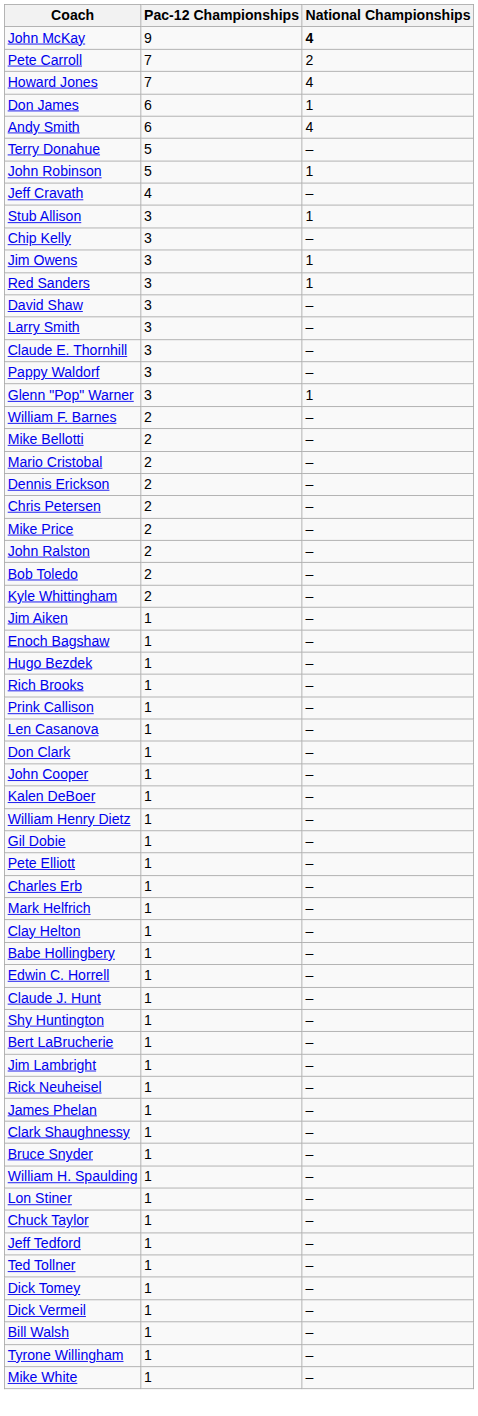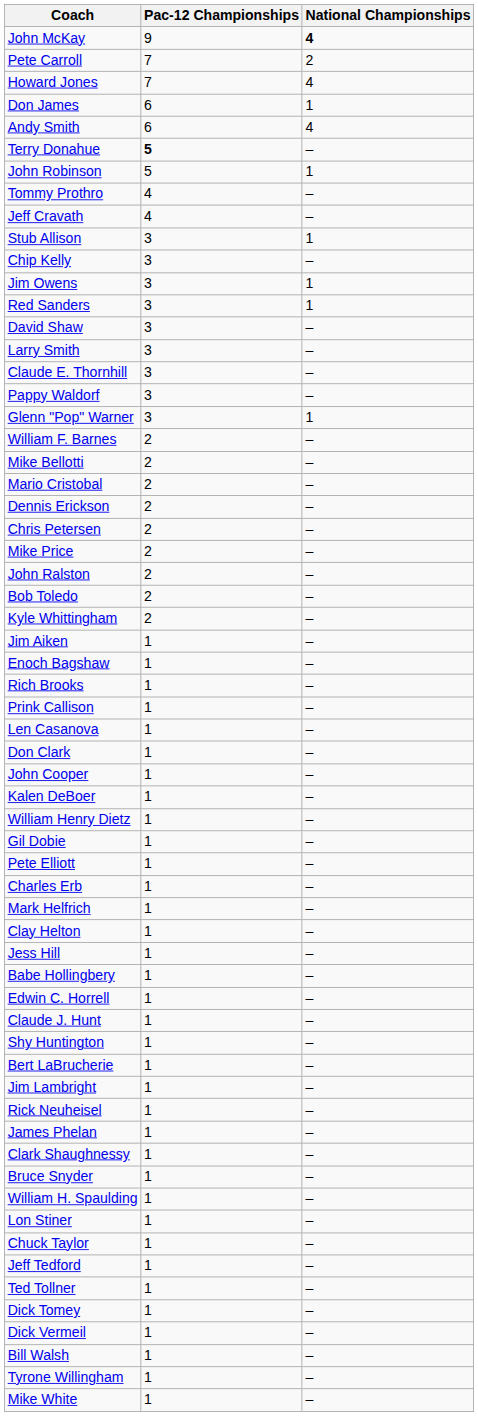(148, 149) normal -> (148, 149) bold
+ row: (55, 194)
- row: (50, 663)
+ row: (34, 953)
